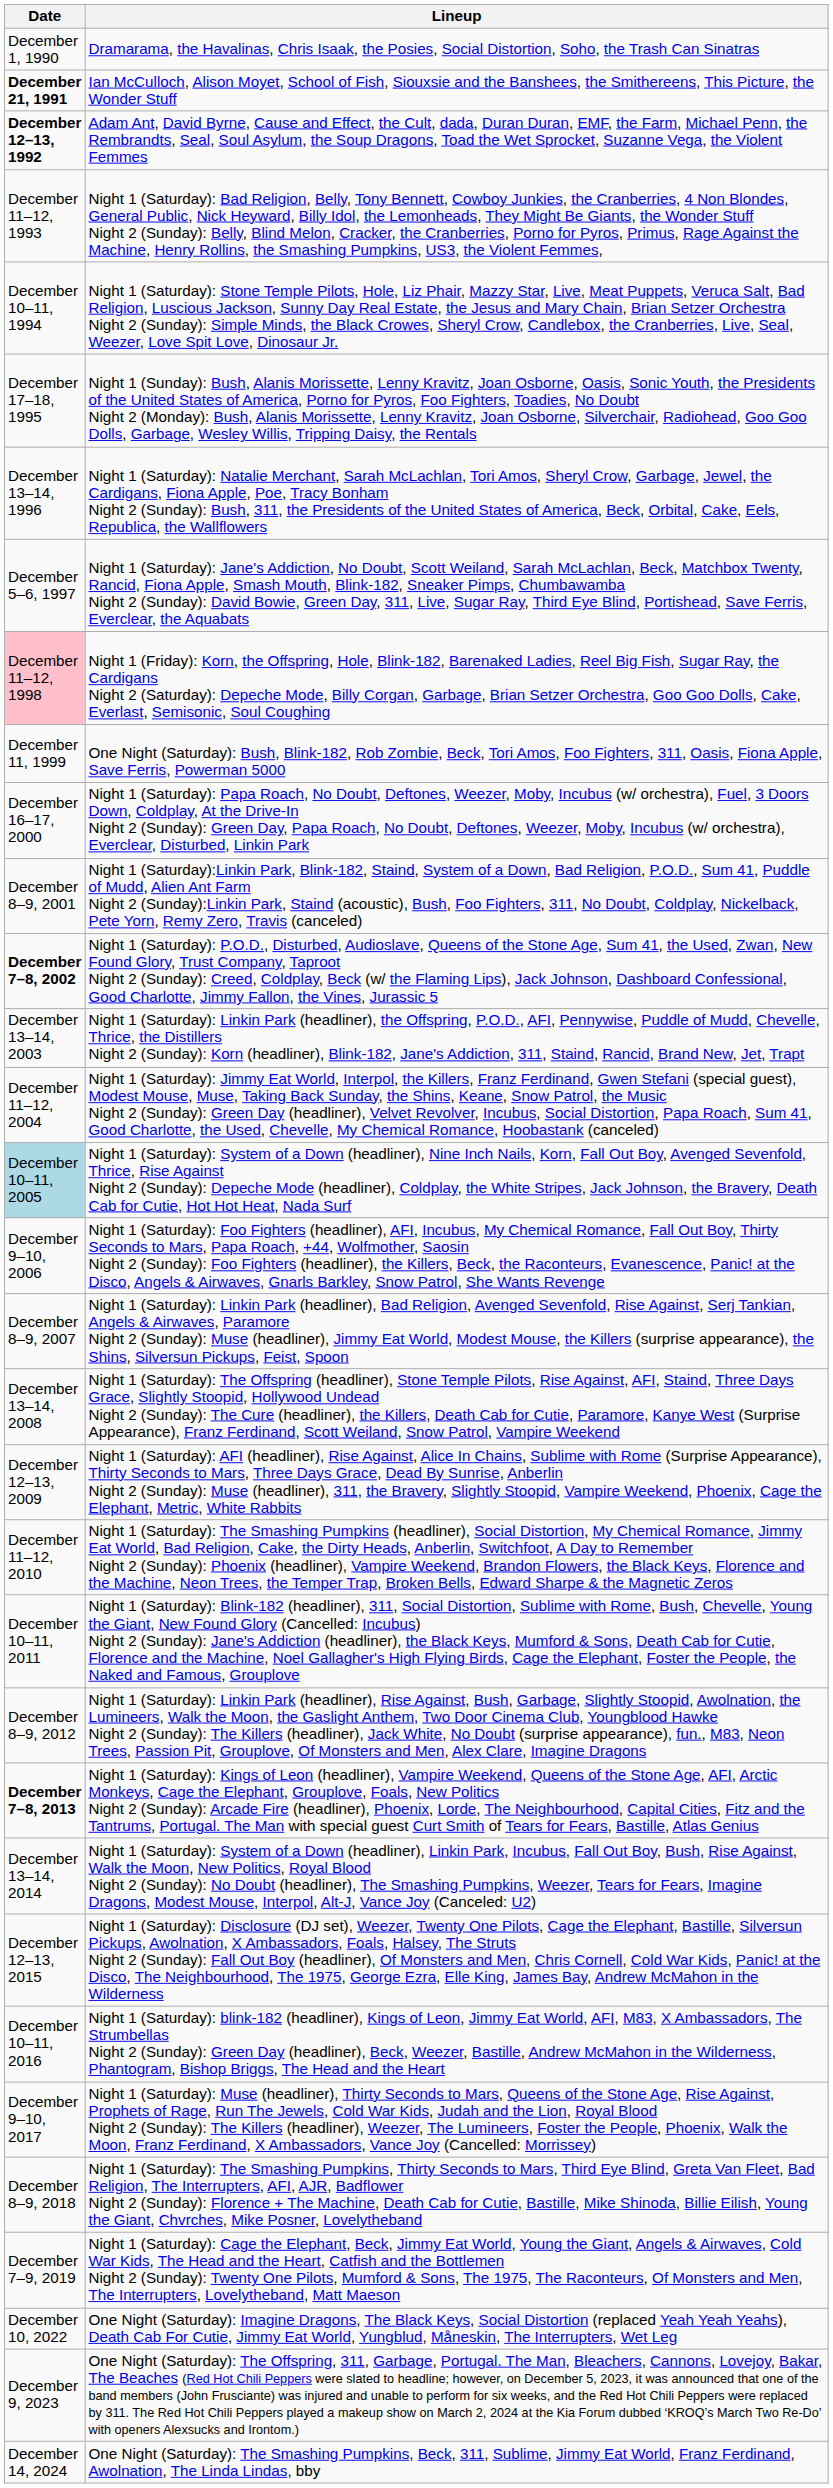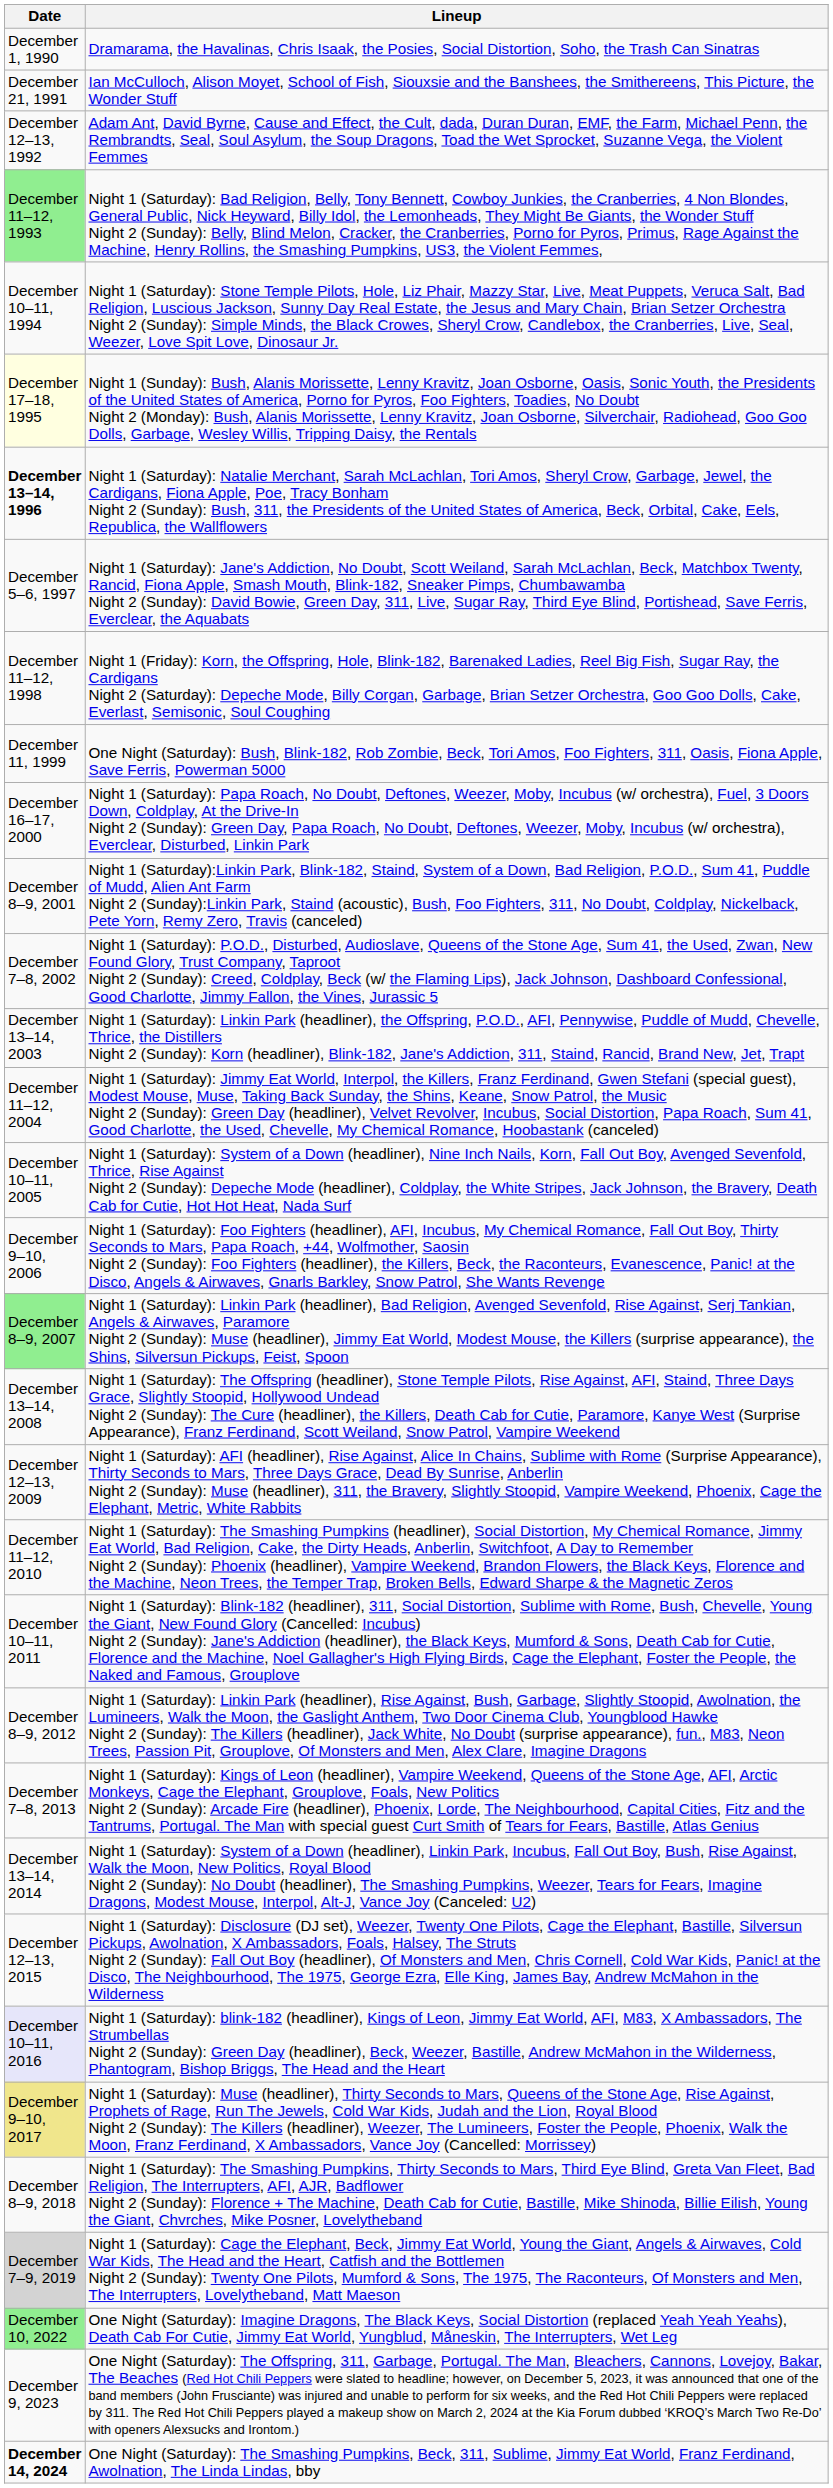(45, 90) bold -> (43, 90) normal
(45, 140) bold -> (43, 140) normal
(43, 215) no background -> (43, 215) lightgreen background
(43, 400) no background -> (43, 400) lightyellow background
(43, 493) normal -> (45, 493) bold
(43, 678) pink background -> (43, 678) no background
(45, 971) bold -> (43, 971) normal
(43, 1180) lightblue background -> (43, 1180) no background
(43, 1331) no background -> (43, 1331) lightgreen background
(45, 1800) bold -> (43, 1800) normal
(43, 2043) no background -> (43, 2043) lavender background
(43, 2119) no background -> (43, 2119) khaki background
(43, 2270) no background -> (43, 2270) lightgrey background
(43, 2328) no background -> (43, 2328) lightgreen background
(43, 2462) normal -> (45, 2462) bold
